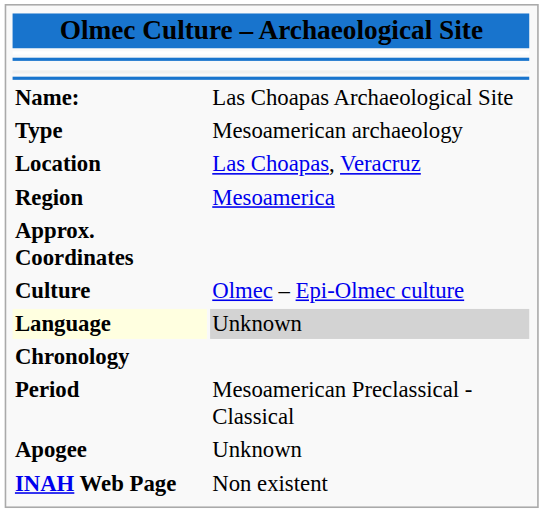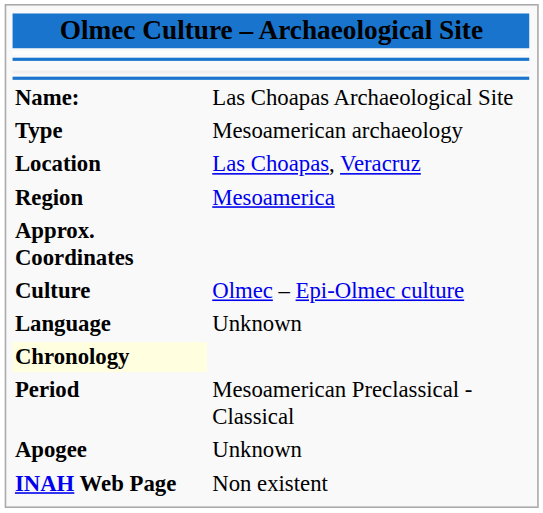(63, 323) lightyellow background -> (63, 323) no background
(257, 323) lightgrey background -> (257, 323) no background
(72, 356) no background -> (72, 356) lightyellow background
